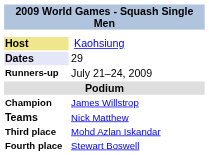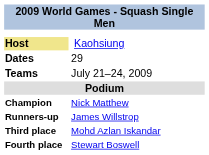(19, 58) lavender background -> (19, 58) no background
(32, 73) Runners-up -> (21, 73) Teams
(105, 103) James Willstrop -> (100, 103) Nick Matthew
(21, 117) Teams -> (32, 117) Runners-up
(100, 117) Nick Matthew -> (105, 117) James Willstrop
